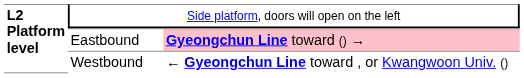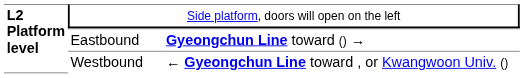(266, 40) pink background -> (266, 40) no background
